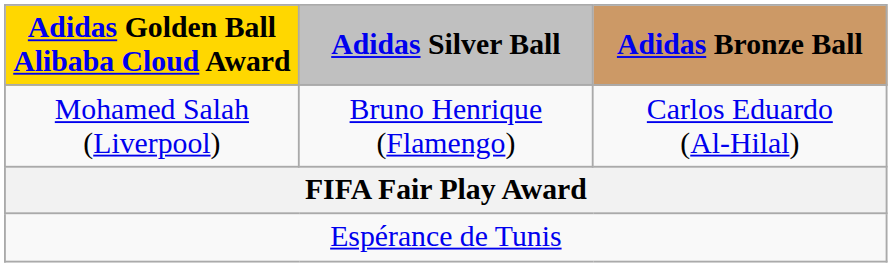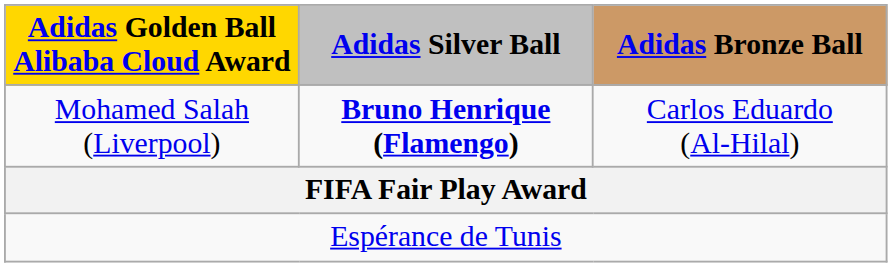(446, 125) normal -> (446, 125) bold
